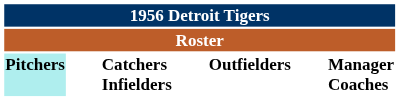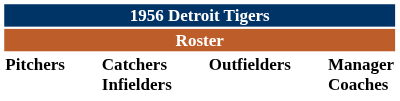(35, 64) paleturquoise background -> (35, 64) no background
